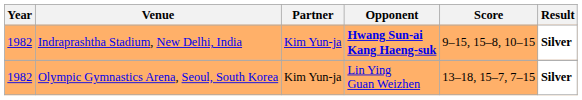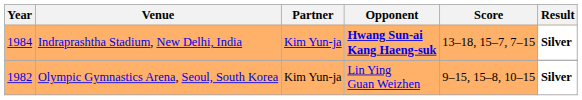(20, 42) 1982 -> (20, 42) 1984
(489, 42) 9–15, 15–8, 10–15 -> (489, 42) 13–18, 15–7, 7–15
(489, 77) 13–18, 15–7, 7–15 -> (489, 77) 9–15, 15–8, 10–15
